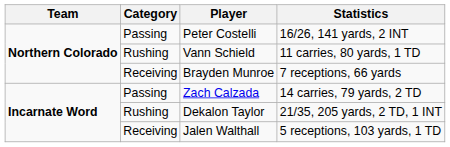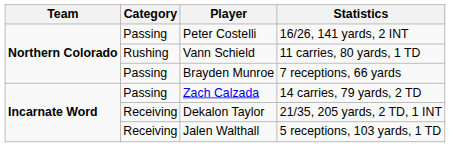(150, 73) Receiving -> (145, 73) Passing
(146, 112) Rushing -> (150, 112) Receiving
